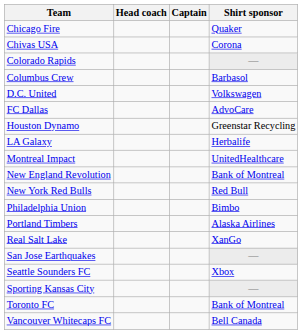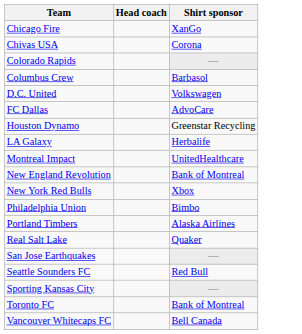- column: (189, 12)
(227, 28) Quaker -> (186, 28) XanGo
(230, 191) Red Bull -> (183, 191) Xbox
(226, 239) XanGo -> (187, 239) Quaker
(223, 272) Xbox -> (190, 272) Red Bull
